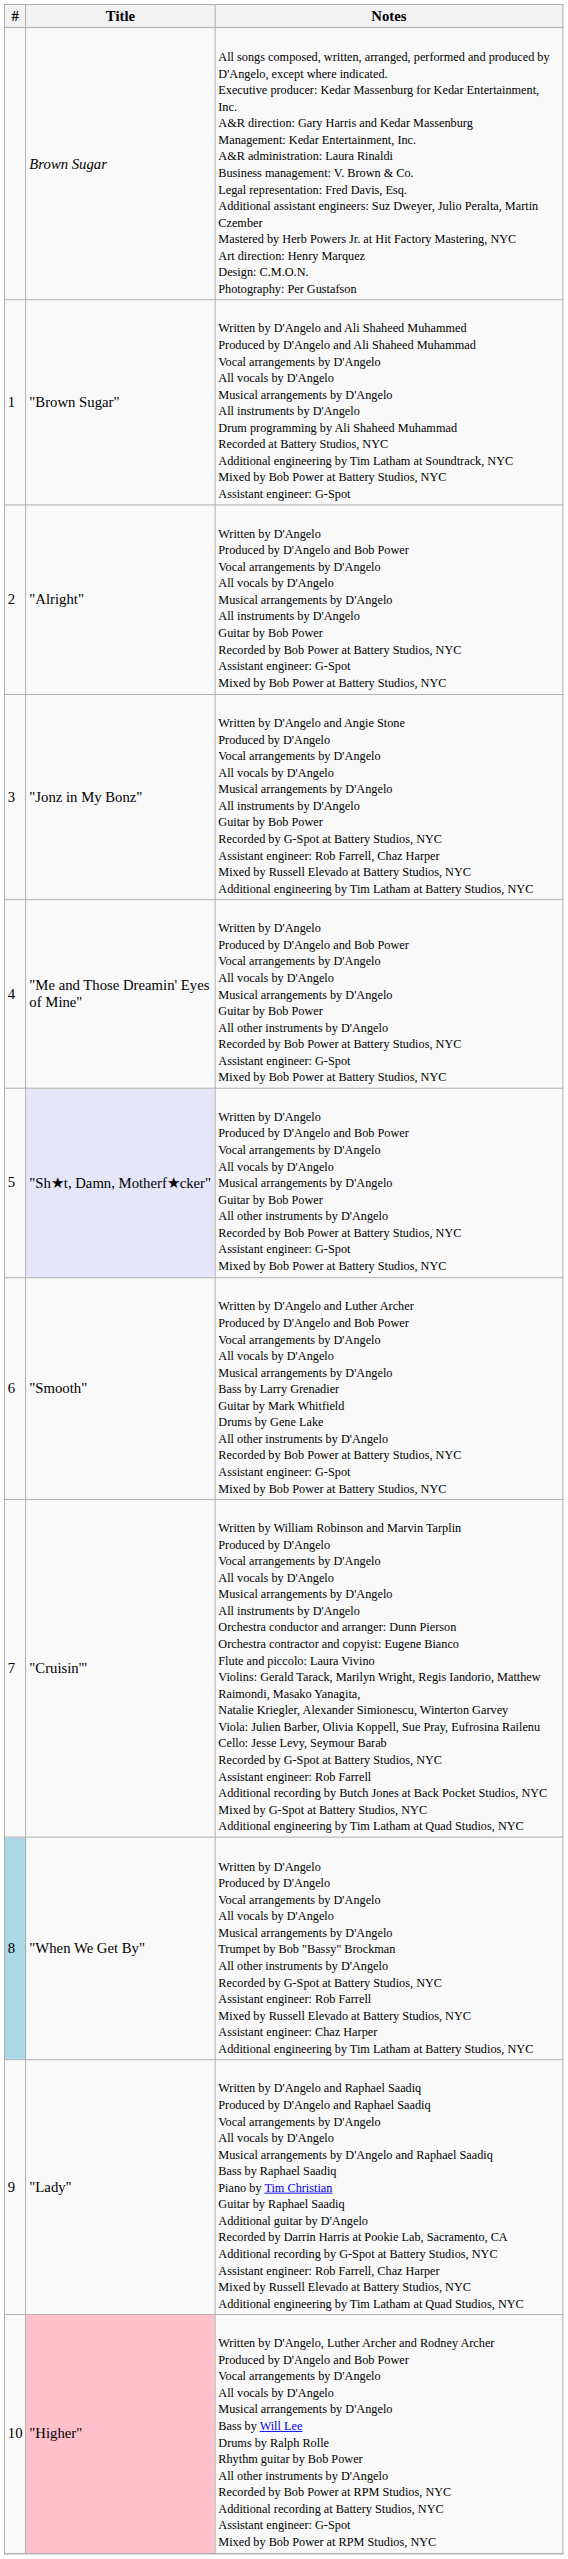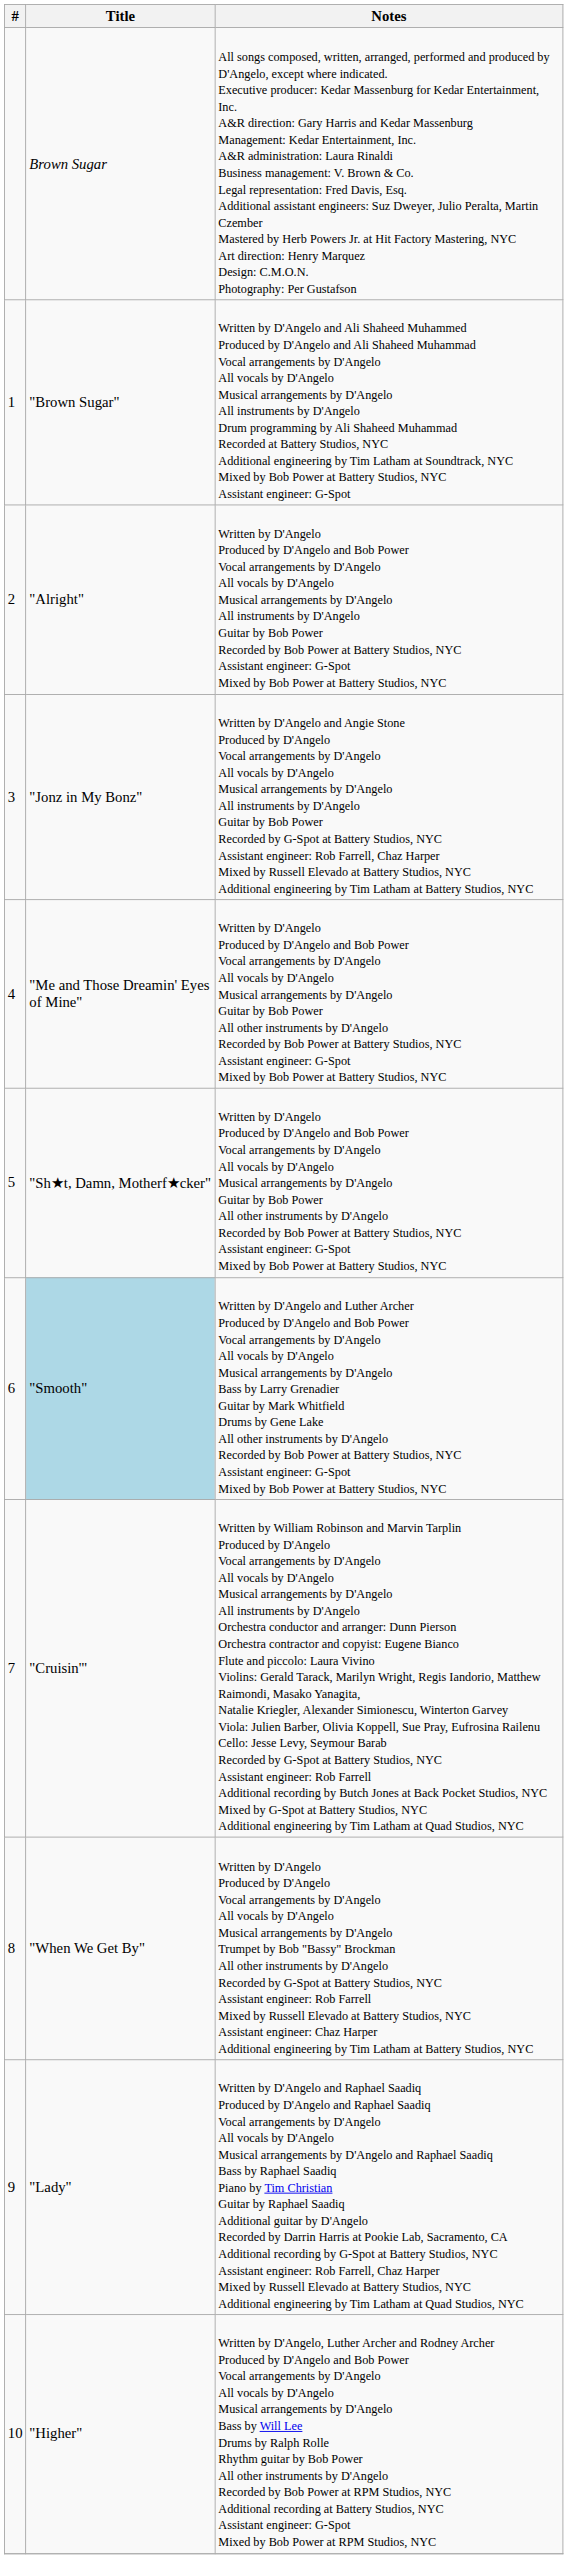(120, 1183) lavender background -> (120, 1183) no background
(58, 1388) no background -> (58, 1388) lightblue background
(12, 1948) lightblue background -> (12, 1948) no background
(56, 2434) pink background -> (56, 2434) no background
